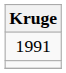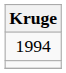(33, 46) 1991 -> (33, 46) 1994
